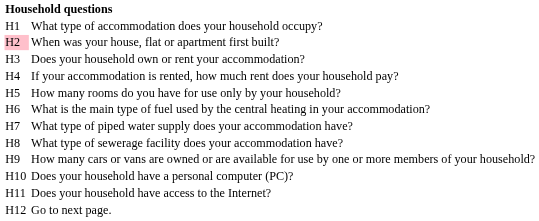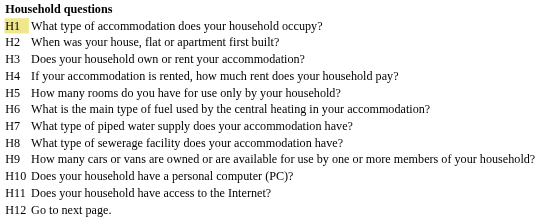(13, 25) no background -> (13, 25) khaki background
(13, 42) pink background -> (13, 42) no background
